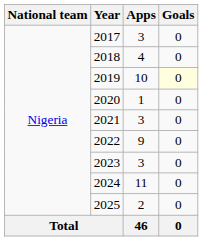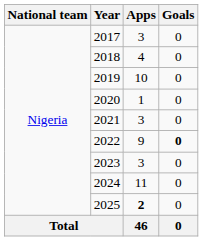(178, 78) lightyellow background -> (178, 78) no background
(178, 141) normal -> (178, 141) bold
(141, 204) normal -> (141, 204) bold
